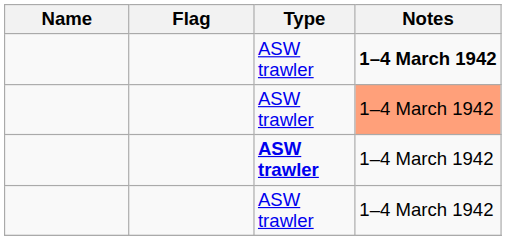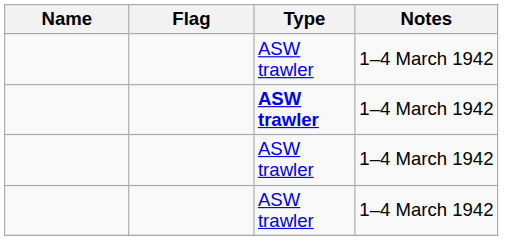(428, 59) bold -> (426, 59) normal
(286, 109) normal -> (288, 109) bold
(426, 109) lightsalmon background -> (426, 109) no background
(288, 159) bold -> (286, 159) normal
